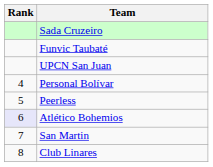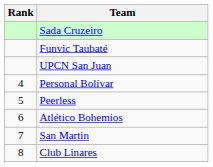(21, 118) lavender background -> (21, 118) no background
